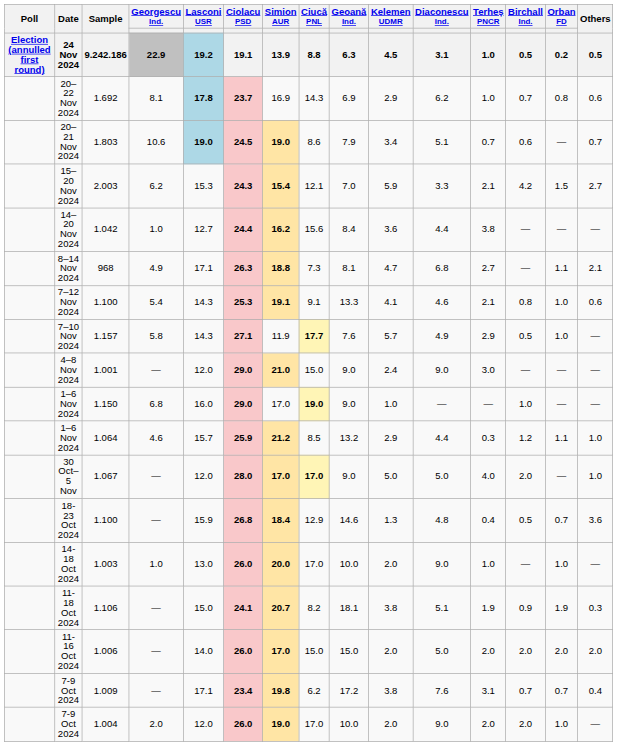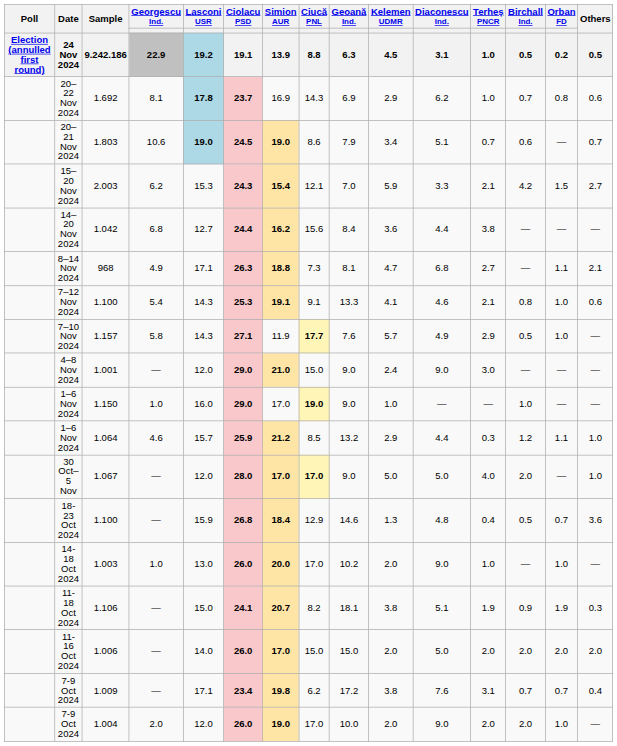(156, 229) 1.0 -> (156, 229) 6.8
(156, 403) 6.8 -> (156, 403) 1.0
(349, 563) 10.0 -> (349, 563) 10.2
